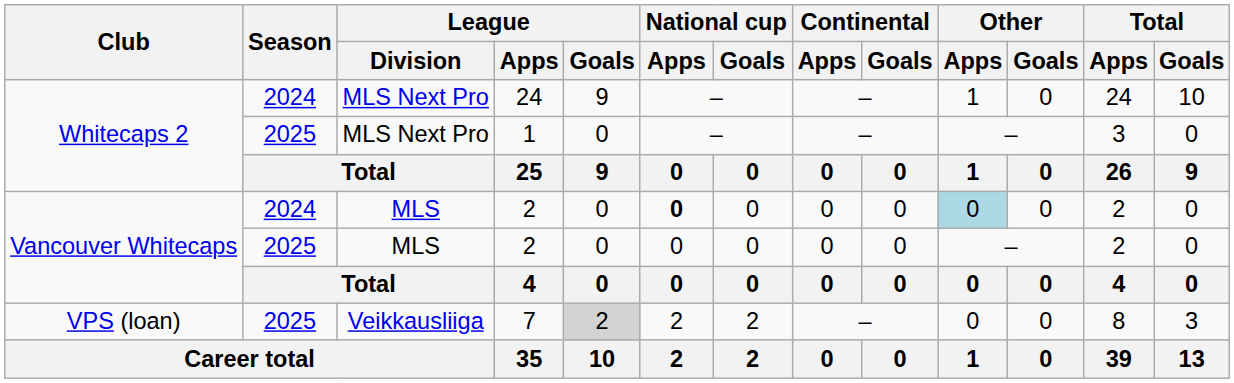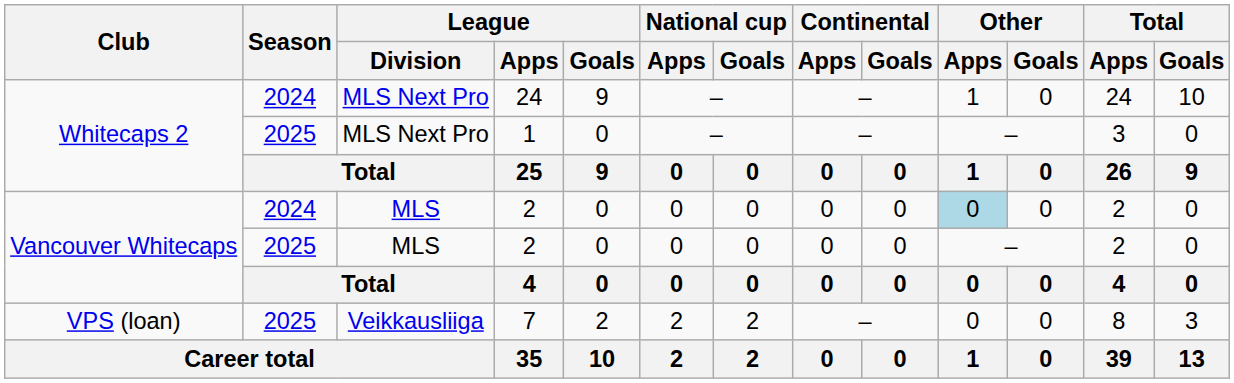(677, 209) bold -> (677, 209) normal
(602, 321) lightgrey background -> (602, 321) no background
